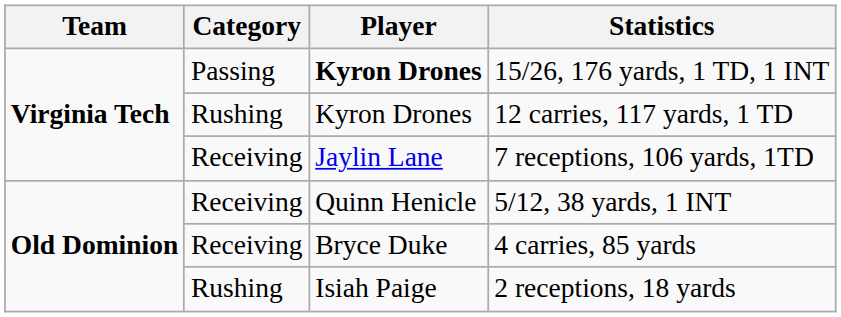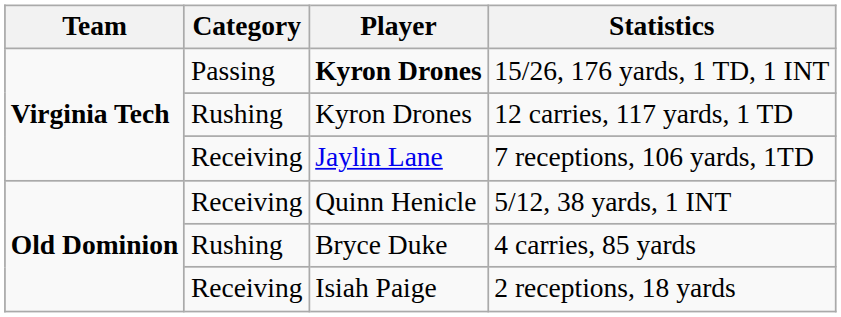(247, 245) Receiving -> (237, 245) Rushing
(237, 288) Rushing -> (247, 288) Receiving
